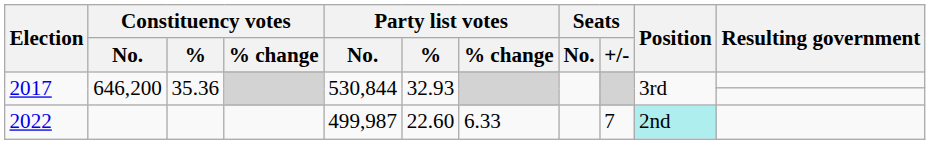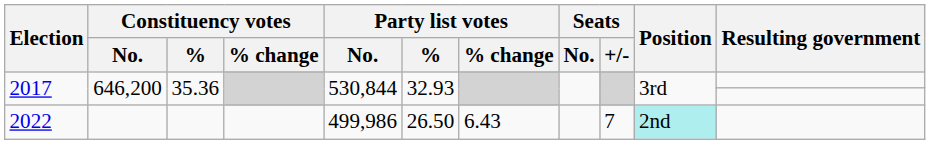(363, 121) 499,987 -> (363, 121) 499,986
(430, 121) 22.60 -> (430, 121) 26.50
(482, 121) 6.33 -> (482, 121) 6.43
